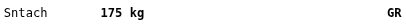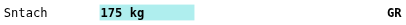(122, 12) no background -> (122, 12) paleturquoise background
